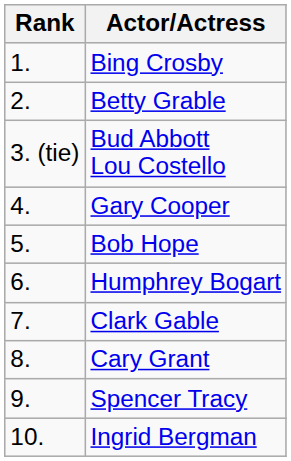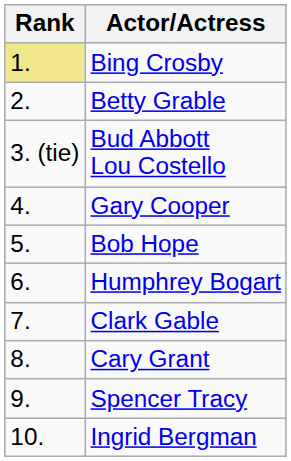(21, 62) no background -> (21, 62) khaki background
